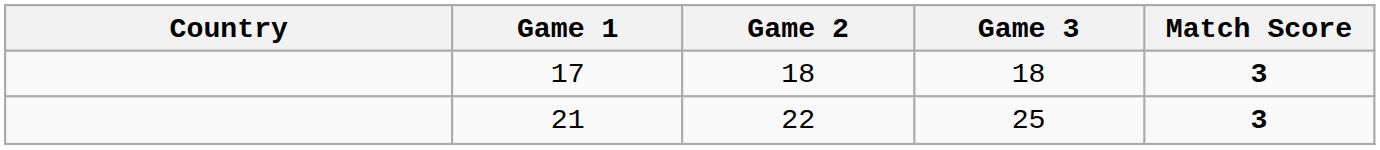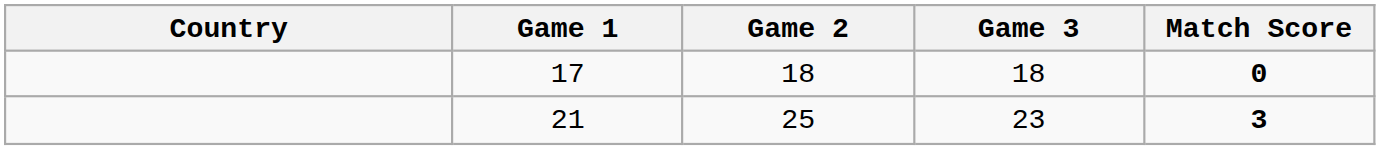(1259, 74) 3 -> (1259, 74) 0
(798, 120) 22 -> (798, 120) 25
(1029, 120) 25 -> (1029, 120) 23
